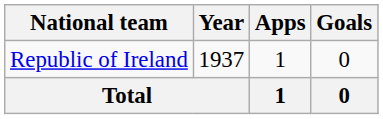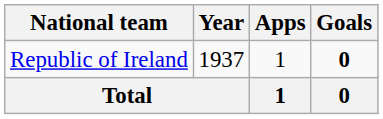(344, 58) normal -> (344, 58) bold
